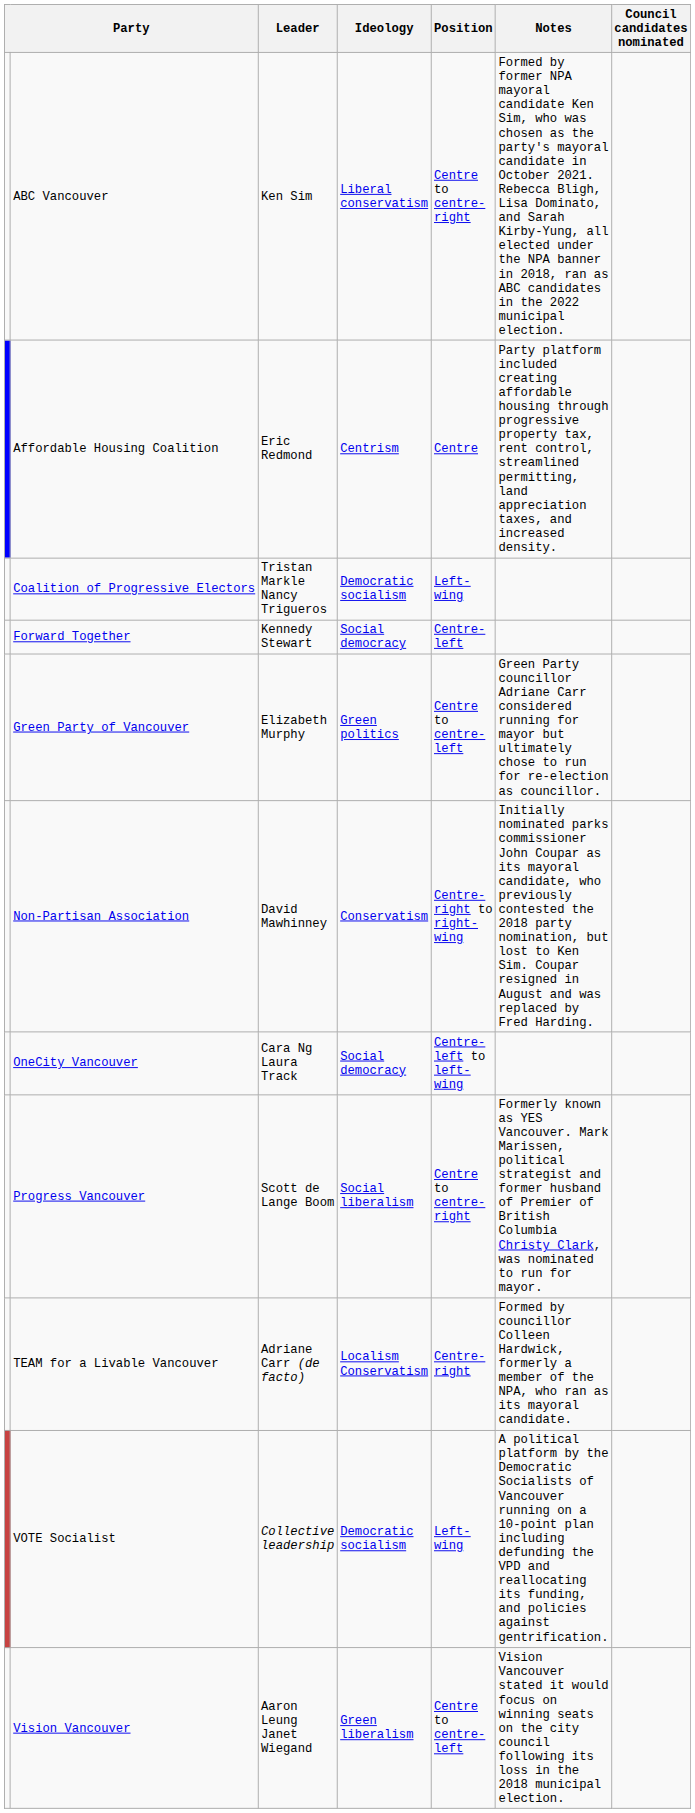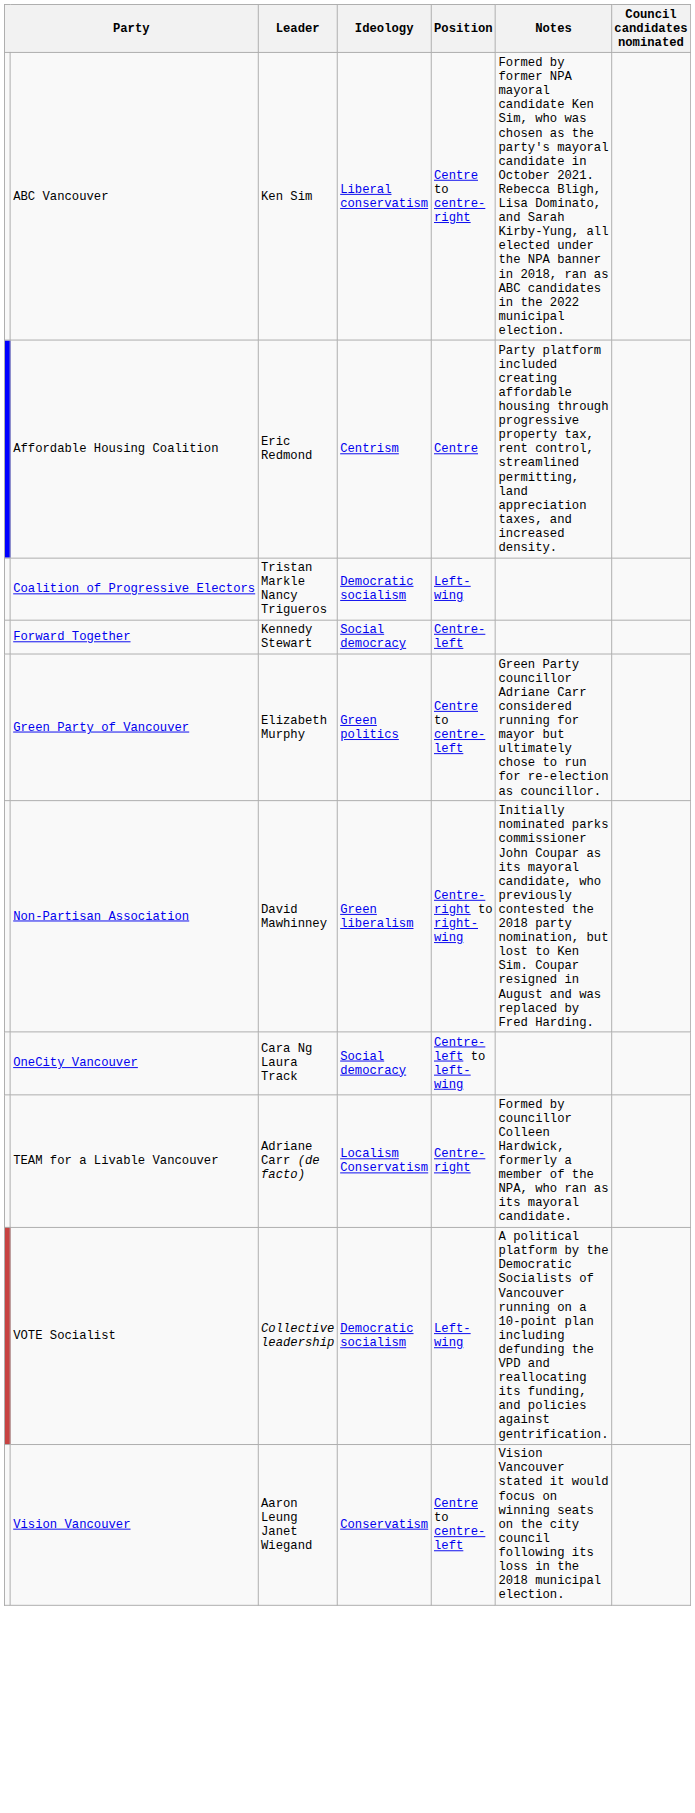(384, 916) Conservatism -> (377, 916) Green liberalism
- row: (79, 1196)
(377, 1728) Green liberalism -> (384, 1525) Conservatism
